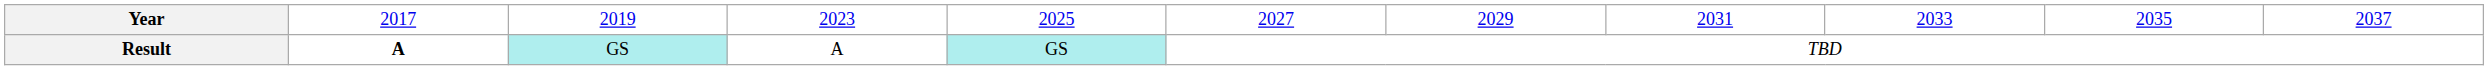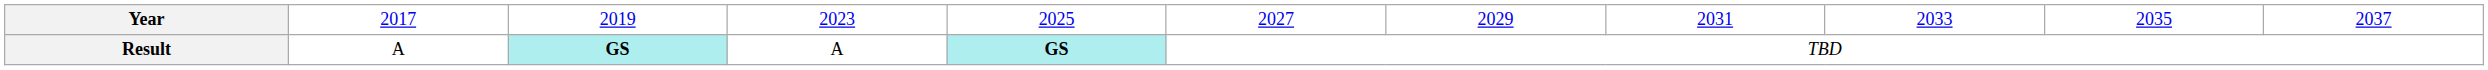(398, 49) bold -> (398, 49) normal
(618, 49) normal -> (618, 49) bold
(1057, 49) normal -> (1057, 49) bold
